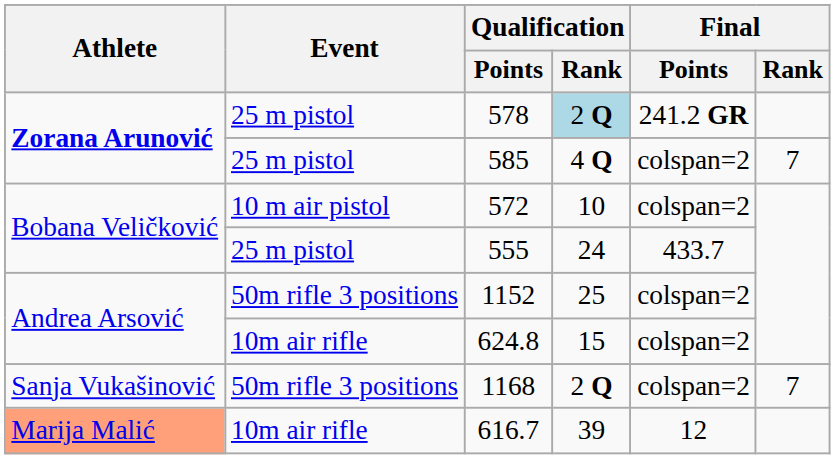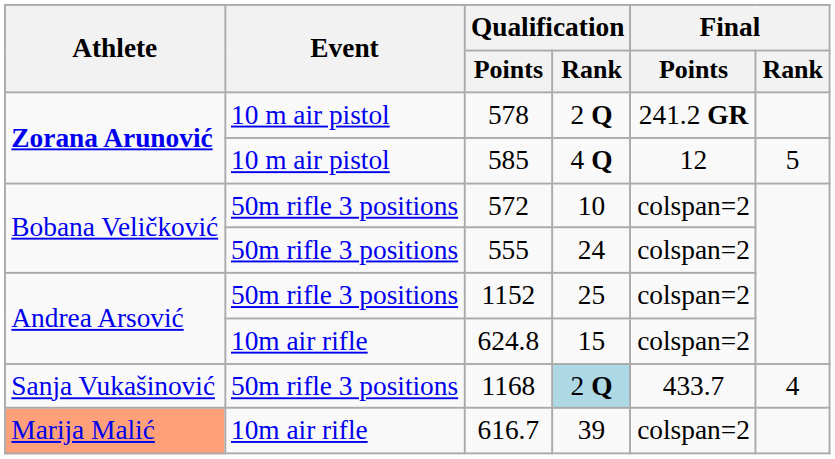(293, 115) 25 m pistol -> (310, 115) 10 m air pistol
(592, 115) lightblue background -> (592, 115) no background
(293, 160) 25 m pistol -> (310, 160) 10 m air pistol
(694, 160) colspan=2 -> (694, 160) 12
(793, 160) 7 -> (793, 160) 5
(310, 205) 10 m air pistol -> (345, 205) 50m rifle 3 positions
(293, 250) 25 m pistol -> (345, 250) 50m rifle 3 positions
(694, 250) 433.7 -> (694, 250) colspan=2
(592, 386) no background -> (592, 386) lightblue background
(694, 386) colspan=2 -> (694, 386) 433.7
(793, 386) 7 -> (793, 386) 4
(694, 431) 12 -> (694, 431) colspan=2
